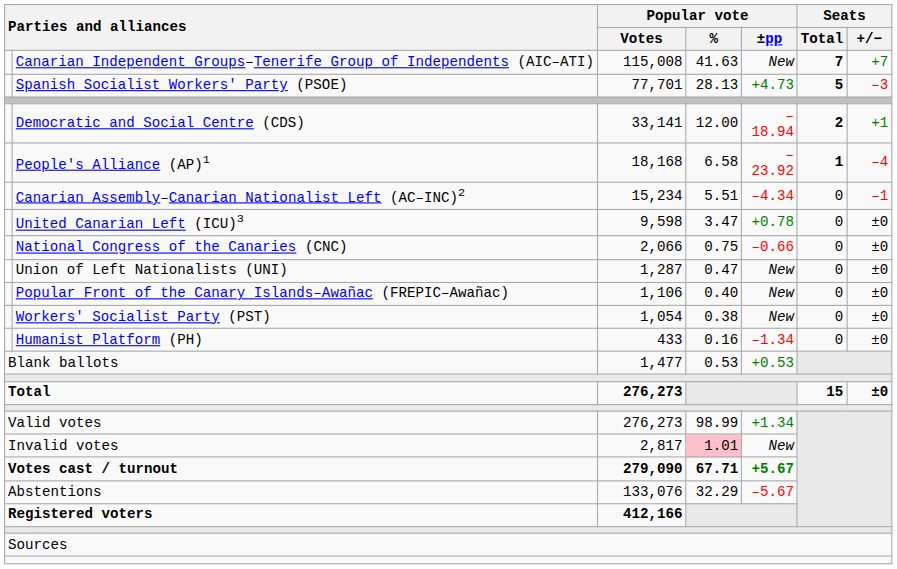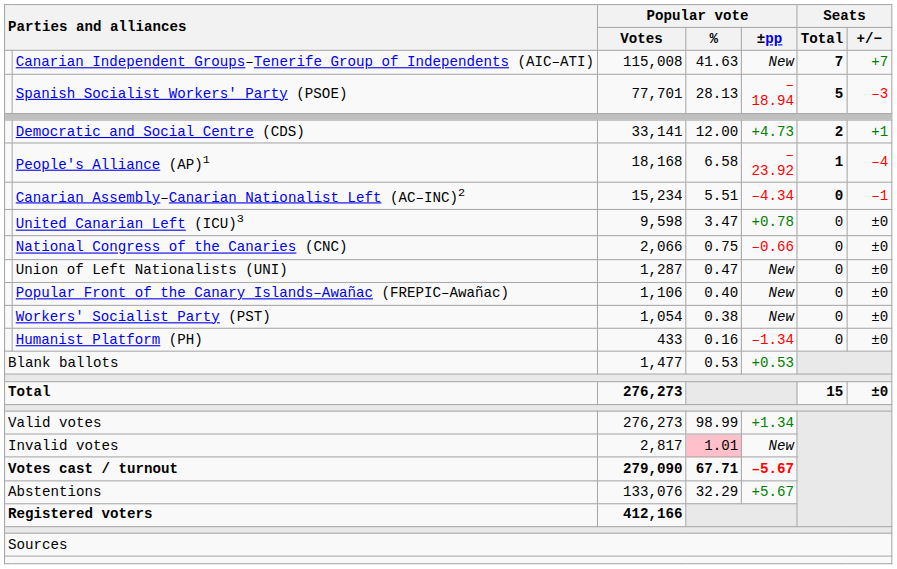(773, 85) +4.73 -> (773, 94) –18.94
(773, 123) –18.94 -> (773, 132) +4.73
(839, 196) normal -> (839, 196) bold
(773, 469) +5.67 -> (773, 469) –5.67
(773, 492) –5.67 -> (773, 492) +5.67
